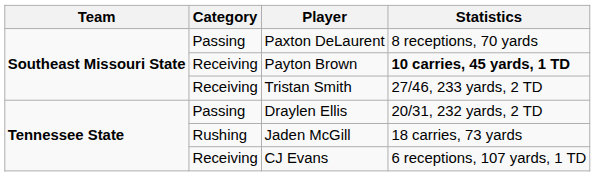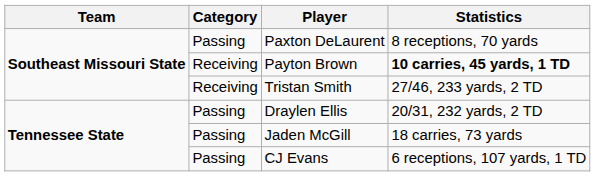(220, 135) Rushing -> (219, 135) Passing
(225, 158) Receiving -> (219, 158) Passing
